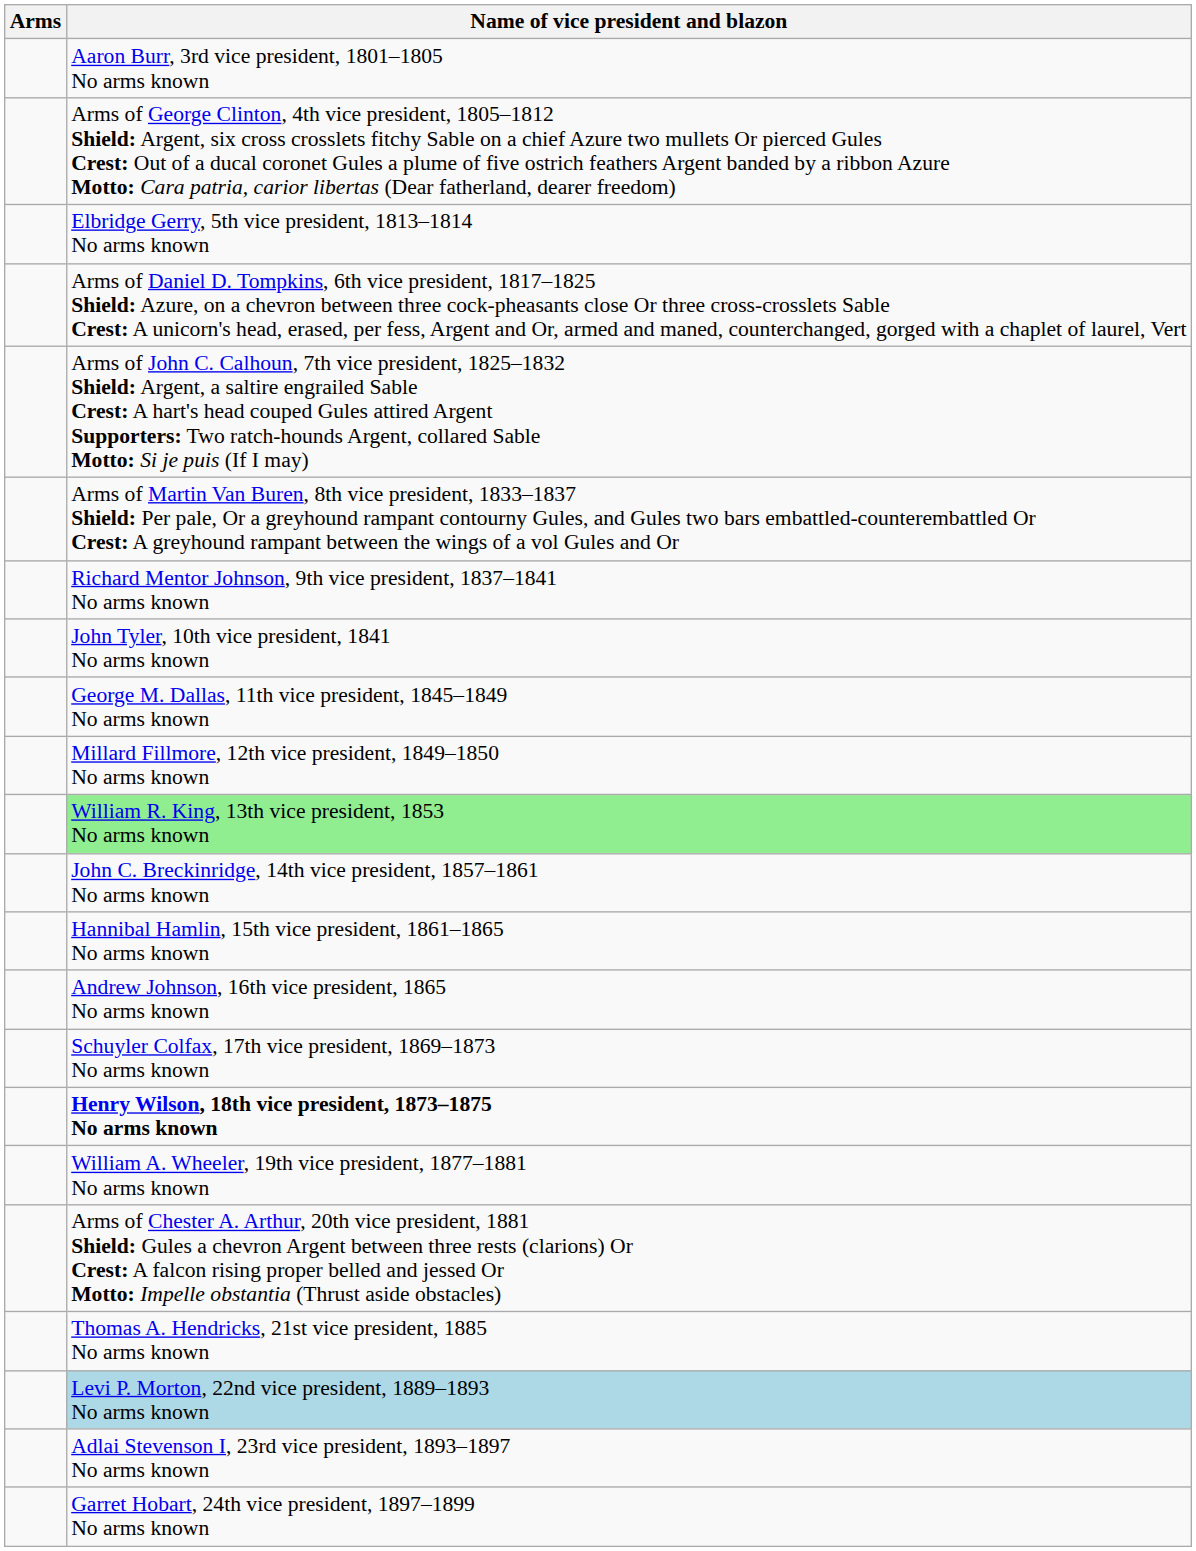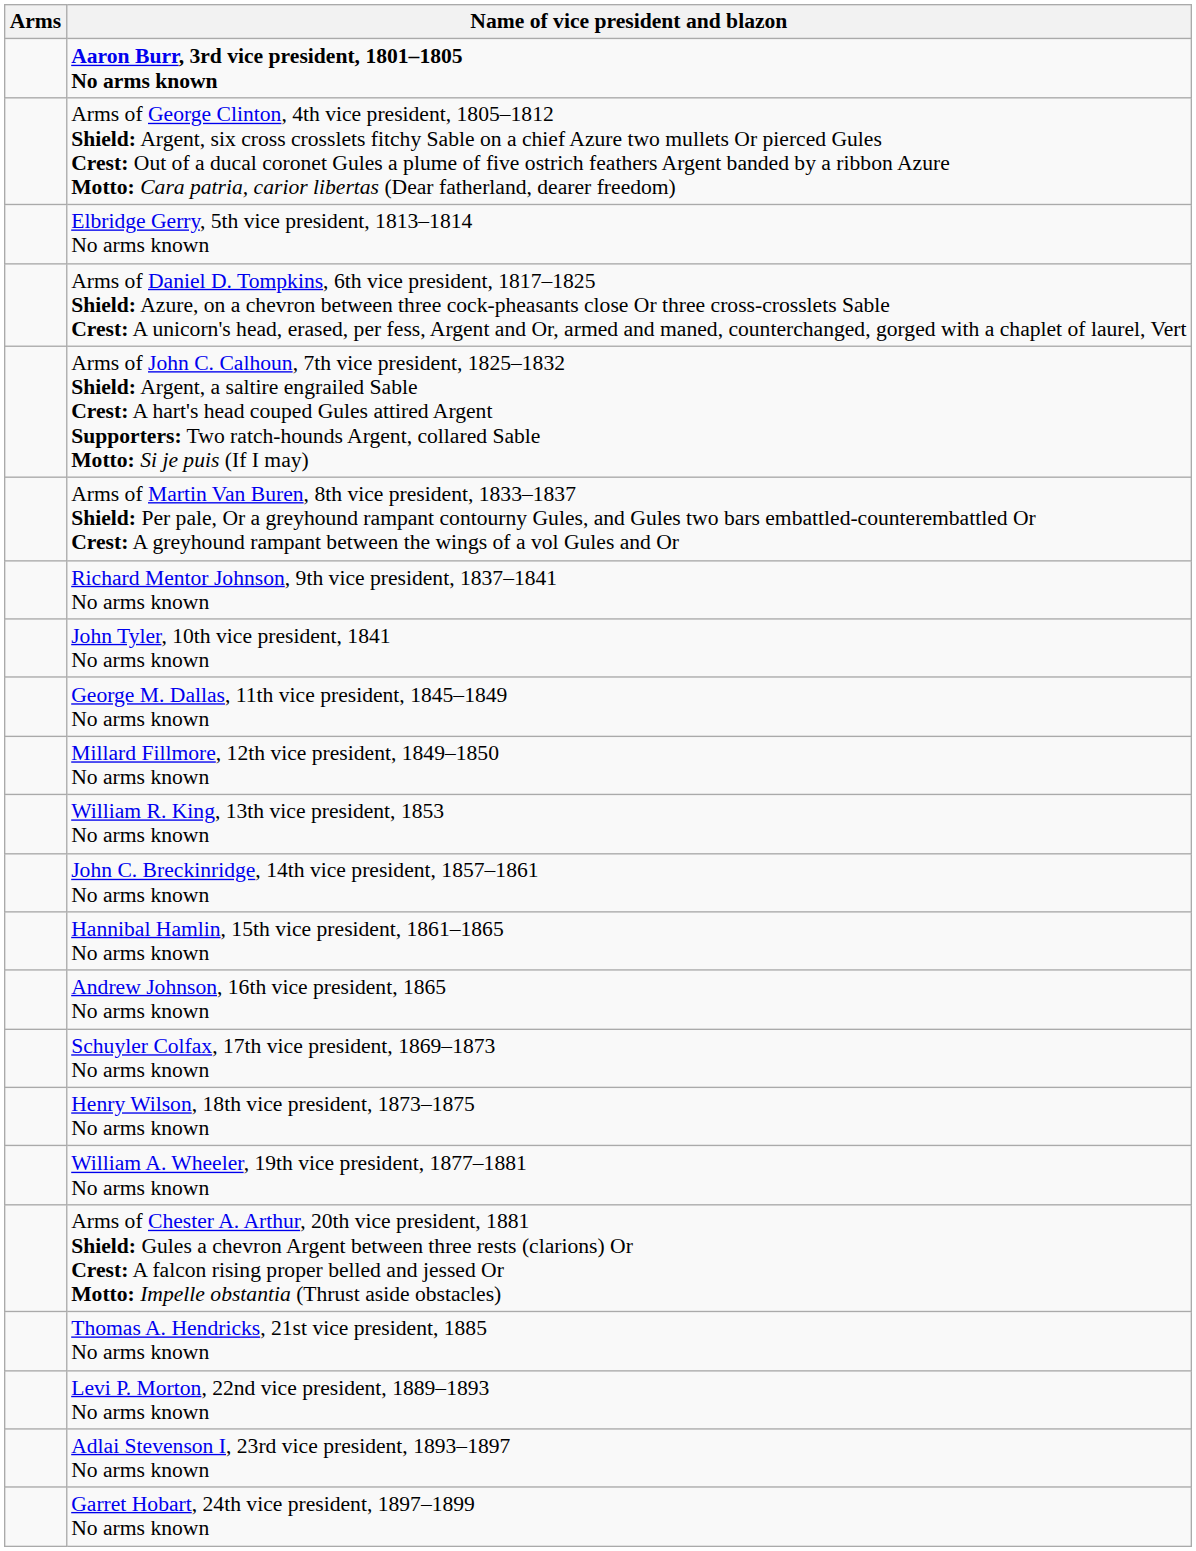(257, 68) normal -> (267, 68) bold
(258, 823) lightgreen background -> (258, 823) no background
(282, 1116) bold -> (273, 1116) normal
(280, 1399) lightblue background -> (280, 1399) no background
